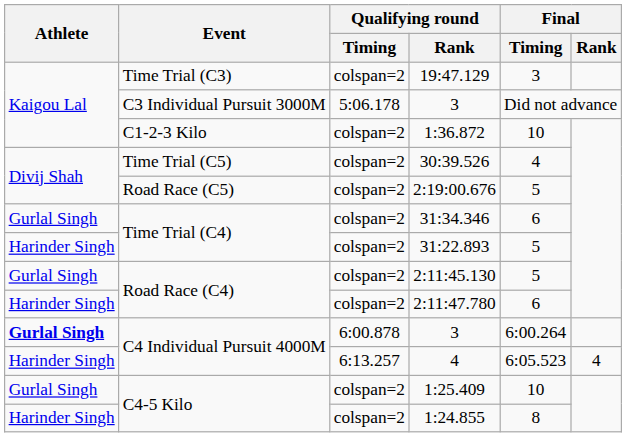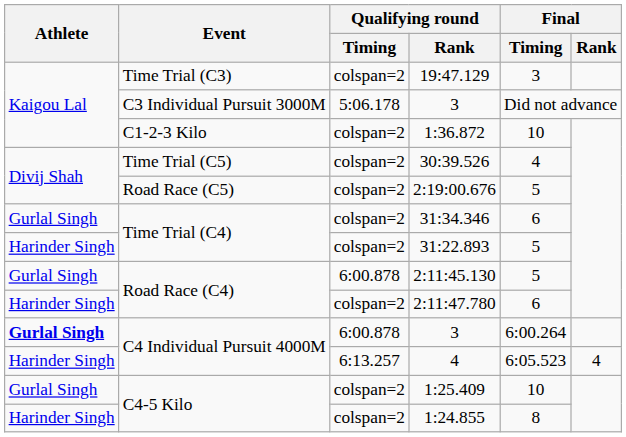(369, 275) colspan=2 -> (369, 275) 6:00.878
